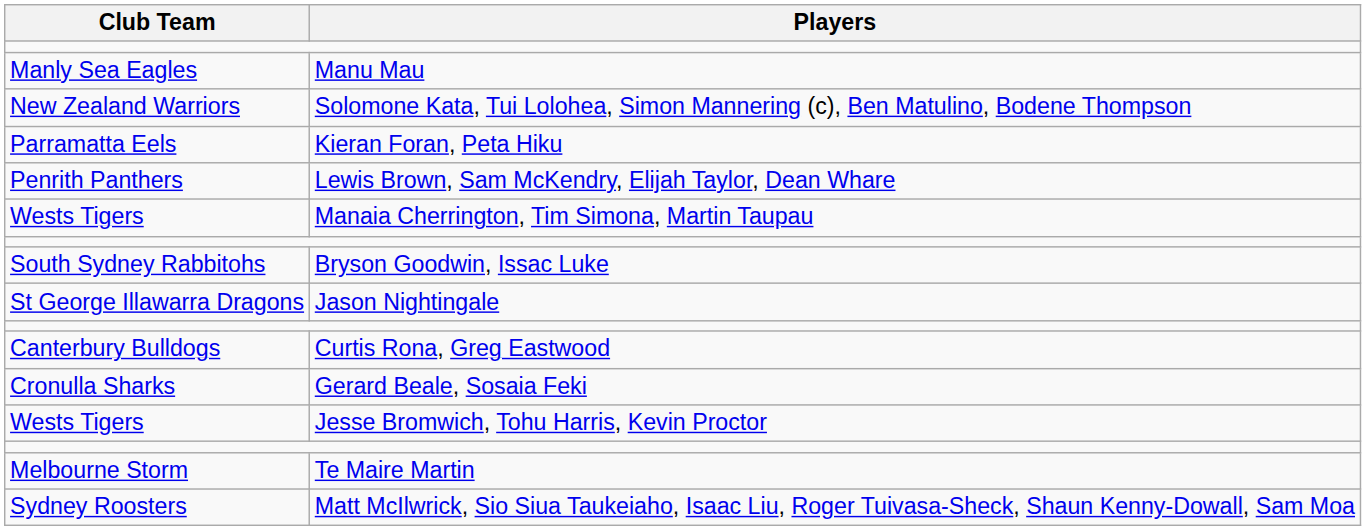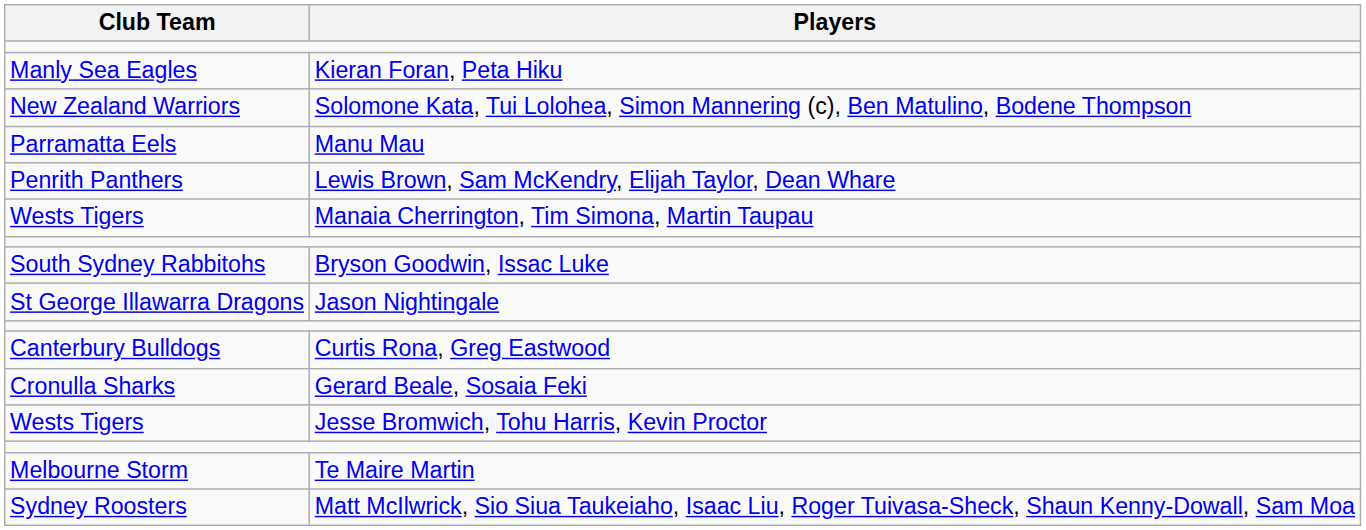(370, 70) Manu Mau -> (439, 70) Kieran Foran, Peta Hiku
(439, 143) Kieran Foran, Peta Hiku -> (370, 143) Manu Mau
